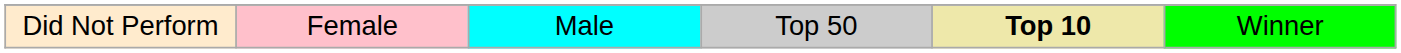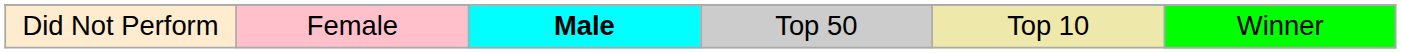(584, 26) normal -> (584, 26) bold
(1048, 26) bold -> (1048, 26) normal
